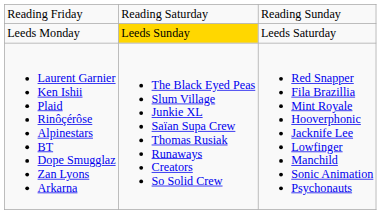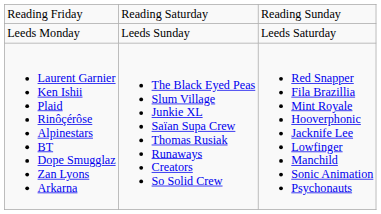(155, 33) gold background -> (155, 33) no background
